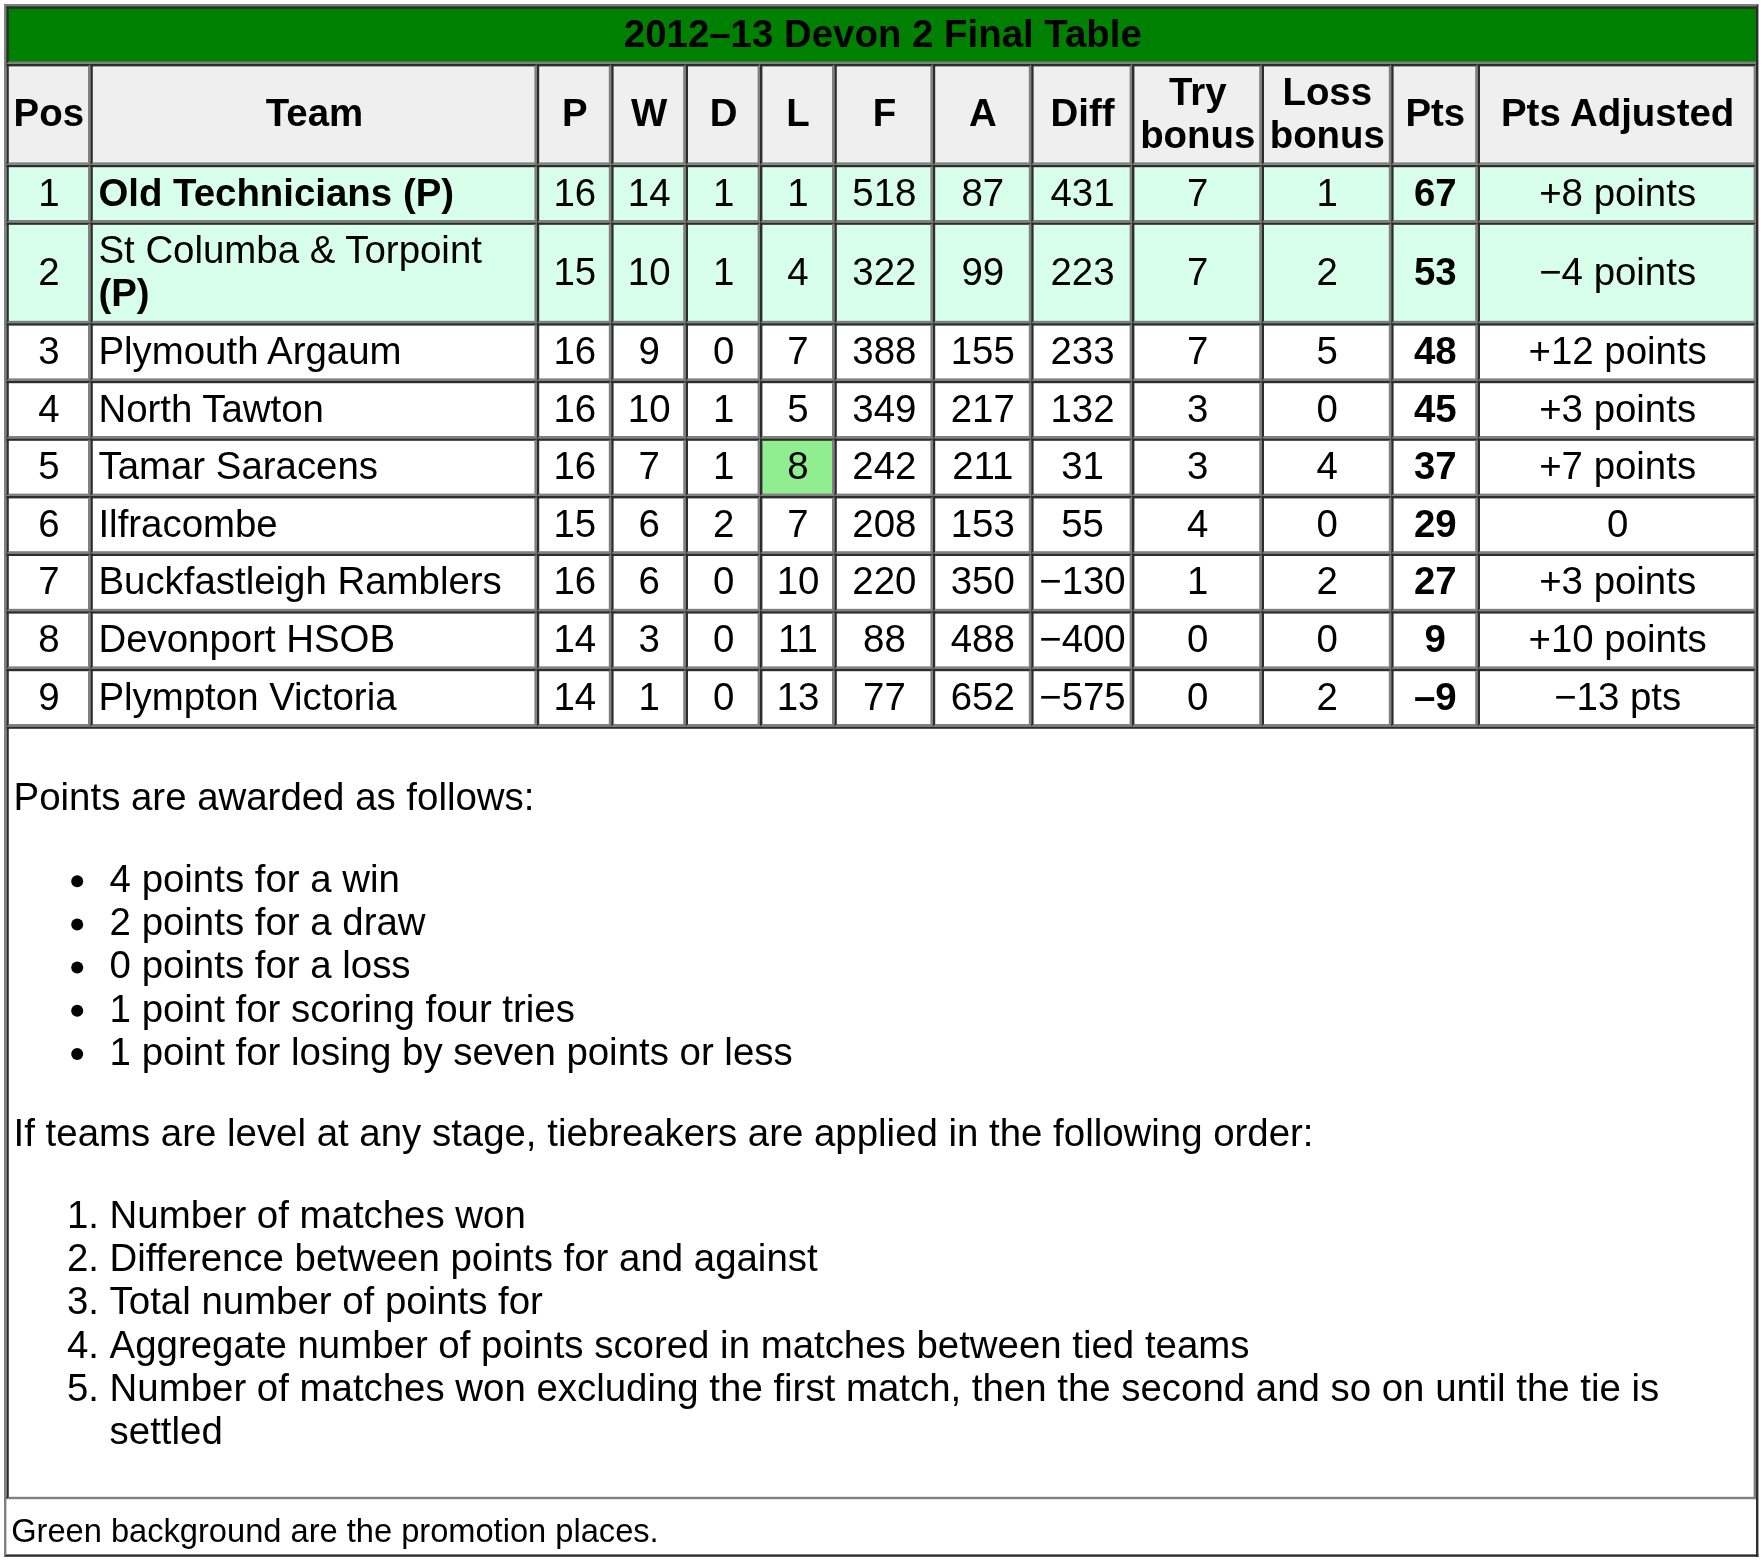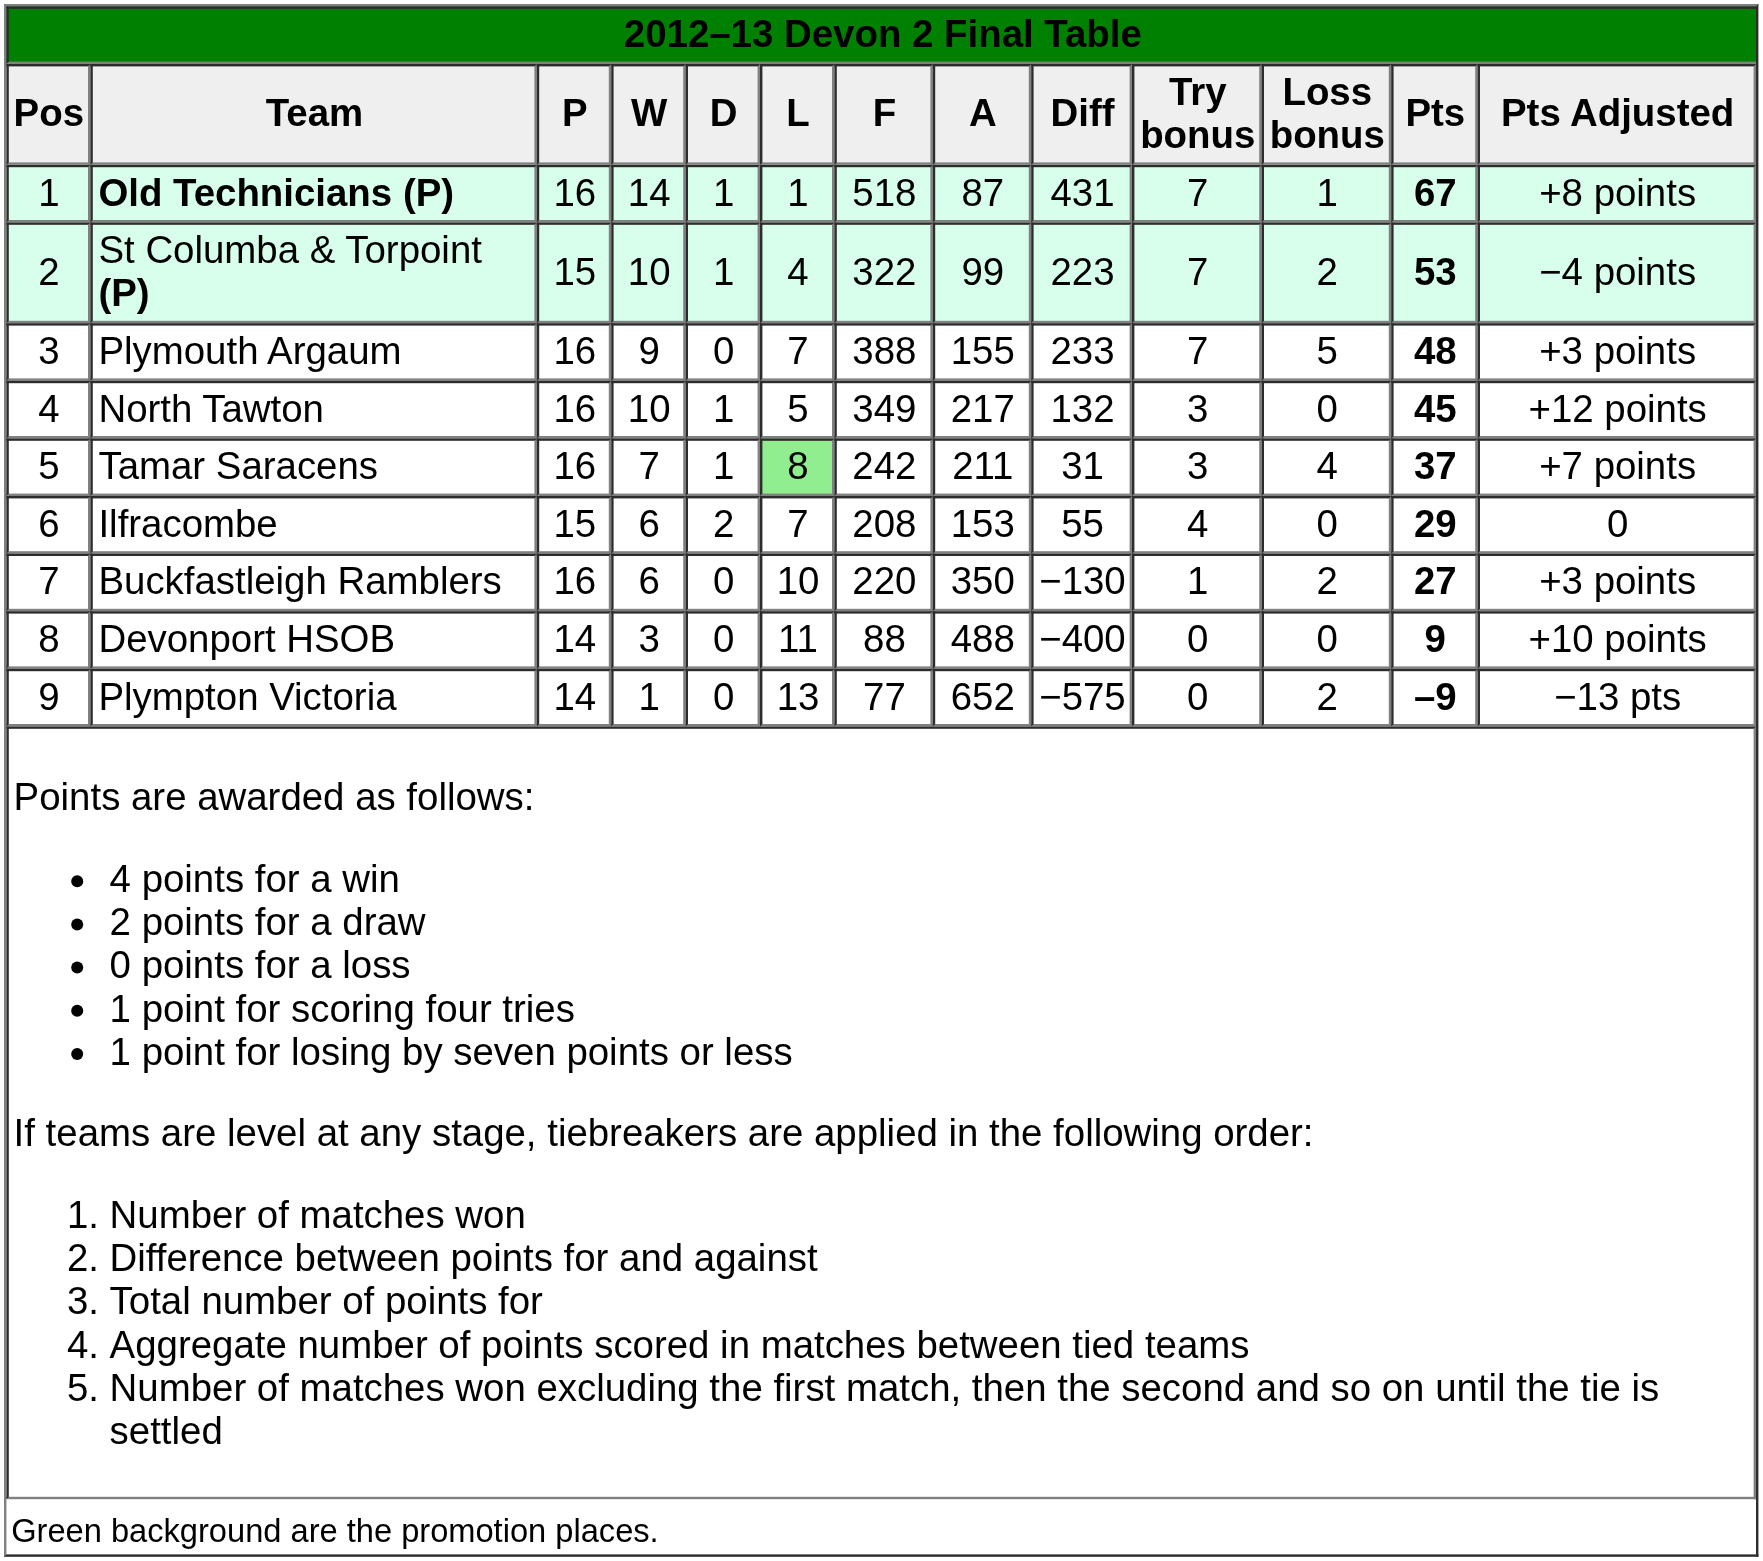(1618, 351) +12 points -> (1618, 351) +3 points
(1618, 408) +3 points -> (1618, 408) +12 points
